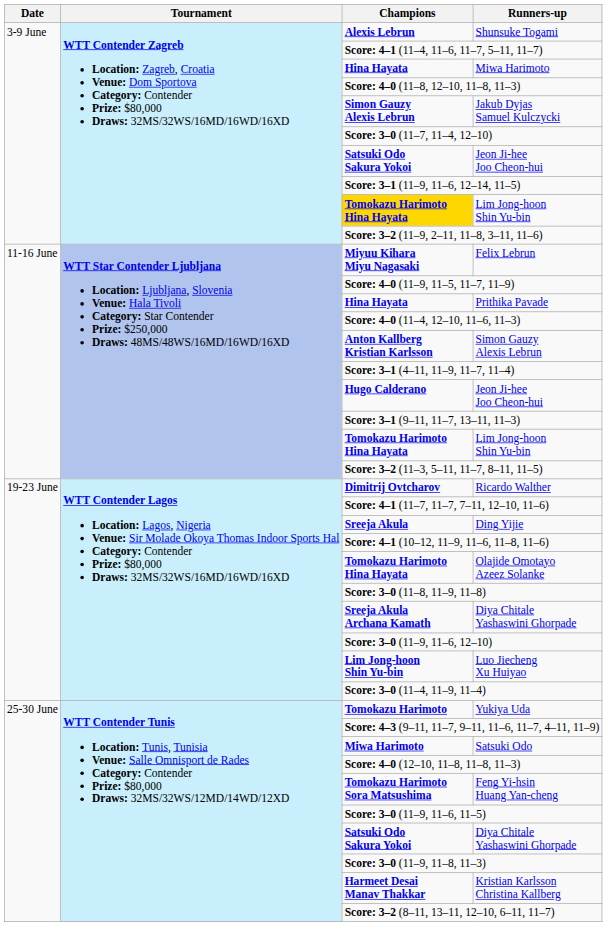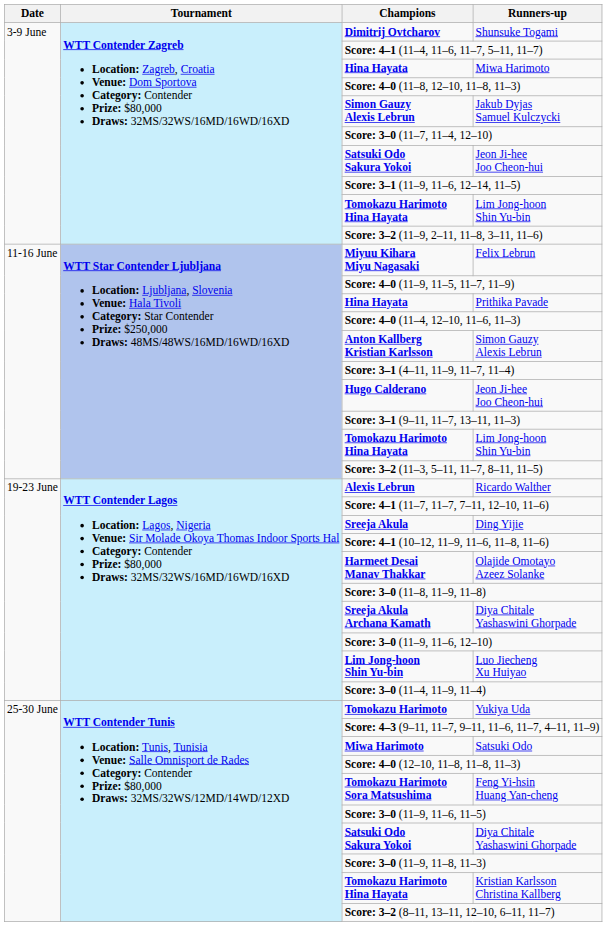(380, 31) Alexis Lebrun -> (392, 31) Dimitrij Ovtcharov
(396, 210) gold background -> (396, 210) no background
(392, 488) Dimitrij Ovtcharov -> (380, 488) Alexis Lebrun
(396, 567) Tomokazu Harimoto Hina Hayata -> (385, 567) Harmeet Desai Manav Thakkar
(385, 888) Harmeet Desai Manav Thakkar -> (396, 888) Tomokazu Harimoto Hina Hayata
